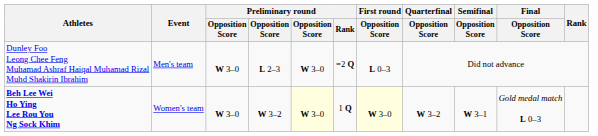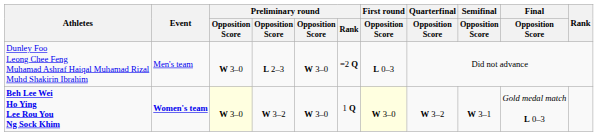(179, 109) normal -> (181, 109) bold
(227, 114) no background -> (231, 114) lightyellow background
(312, 114) lightyellow background -> (316, 114) no background
